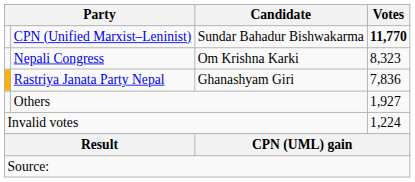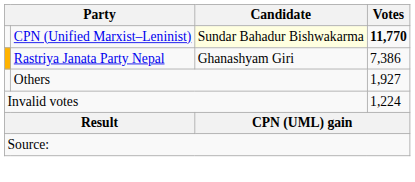(281, 36) no background -> (281, 36) lightyellow background
- row: (59, 58)
(385, 79) 7,836 -> (385, 58) 7,386
